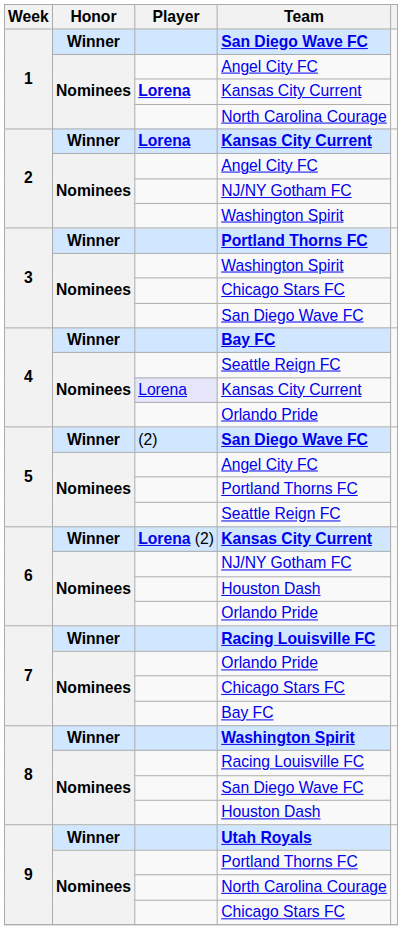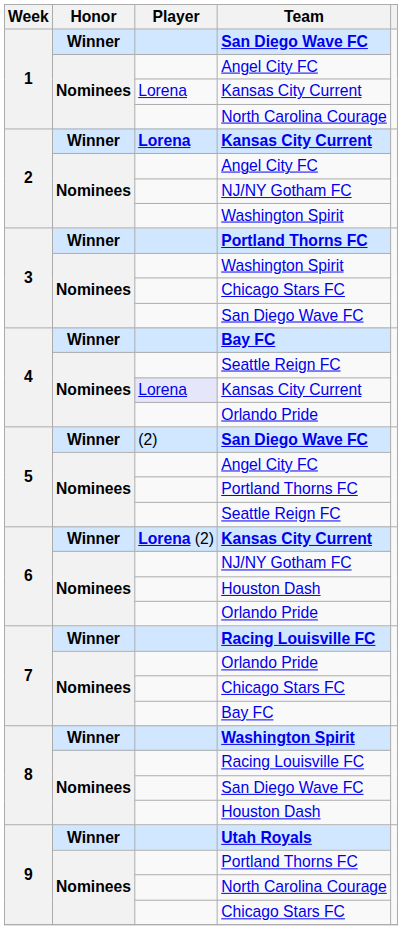(164, 91) bold -> (163, 91) normal
